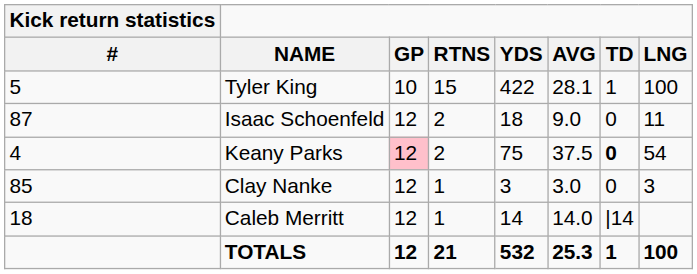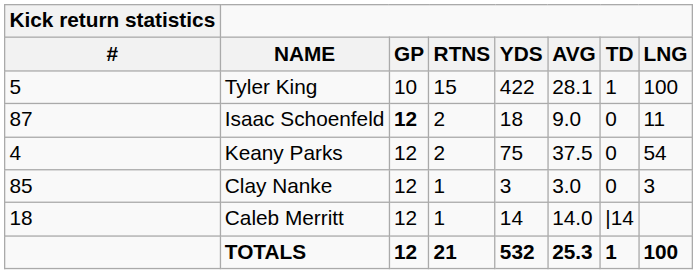(406, 119) normal -> (406, 119) bold
(406, 152) pink background -> (406, 152) no background
(611, 152) bold -> (611, 152) normal
